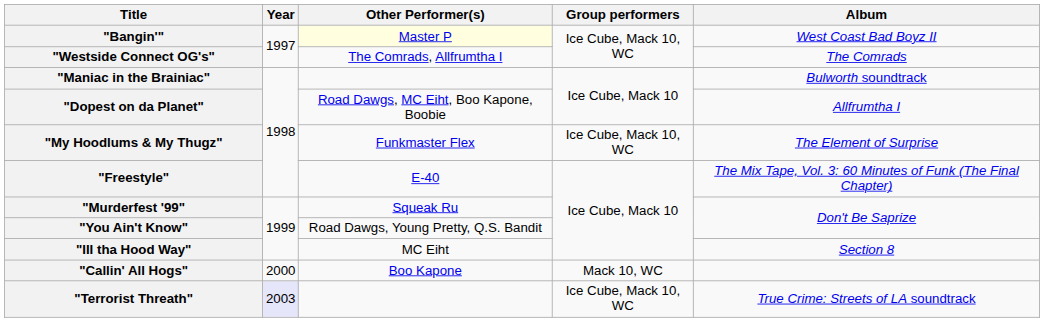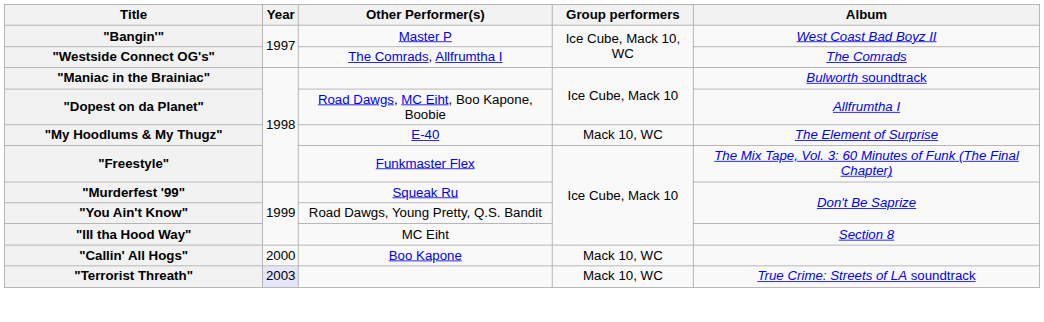(425, 36) lightyellow background -> (425, 36) no background
(425, 142) Funkmaster Flex -> (425, 135) E-40
(623, 142) Ice Cube, Mack 10, WC -> (623, 135) Mack 10, WC
(425, 178) E-40 -> (425, 163) Funkmaster Flex
(623, 298) Ice Cube, Mack 10, WC -> (623, 276) Mack 10, WC
